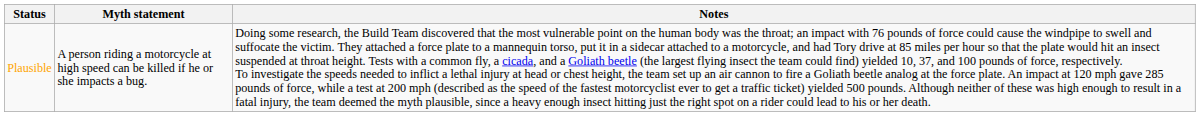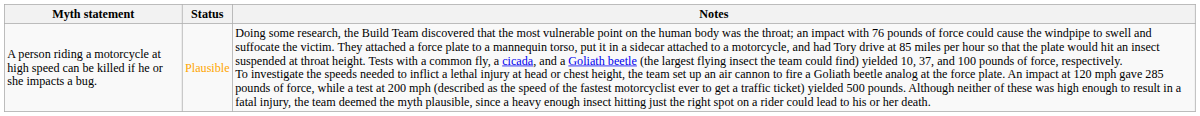columns swapped: (143, 14) <-> (29, 14)
